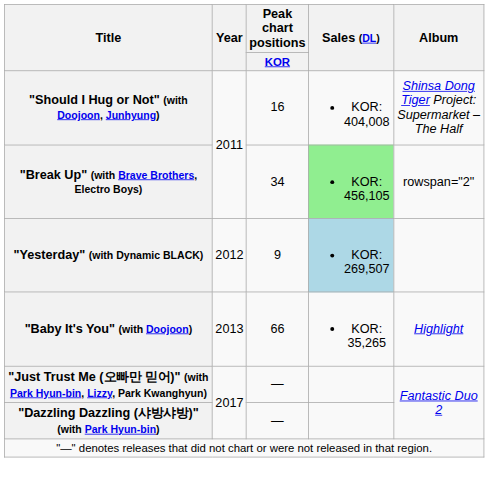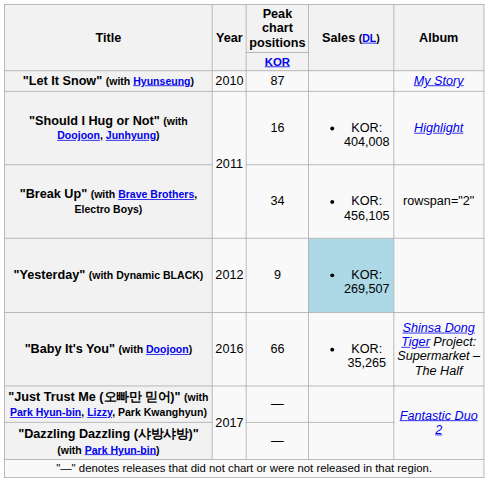+ row: (108, 80)
(439, 107) Shinsa Dong Tiger Project: Supermarket – The Half -> (439, 127) Highlight
(351, 189) lightgreen background -> (351, 209) no background
(229, 329) 2013 -> (229, 349) 2016
(439, 329) Highlight -> (439, 349) Shinsa Dong Tiger Project: Supermarket – The Half
